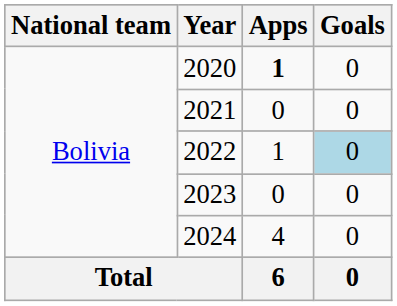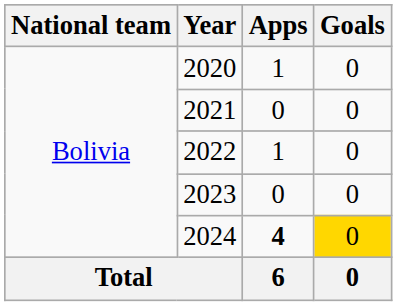(278, 67) bold -> (278, 67) normal
(352, 151) lightblue background -> (352, 151) no background
(278, 236) normal -> (278, 236) bold
(352, 236) no background -> (352, 236) gold background
